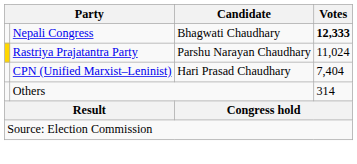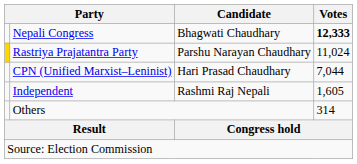(330, 71) 7,404 -> (330, 71) 7,044
+ row: (43, 91)
